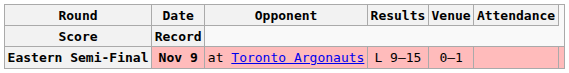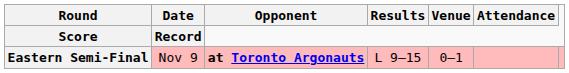(178, 57) bold -> (178, 57) normal
(286, 57) normal -> (286, 57) bold
